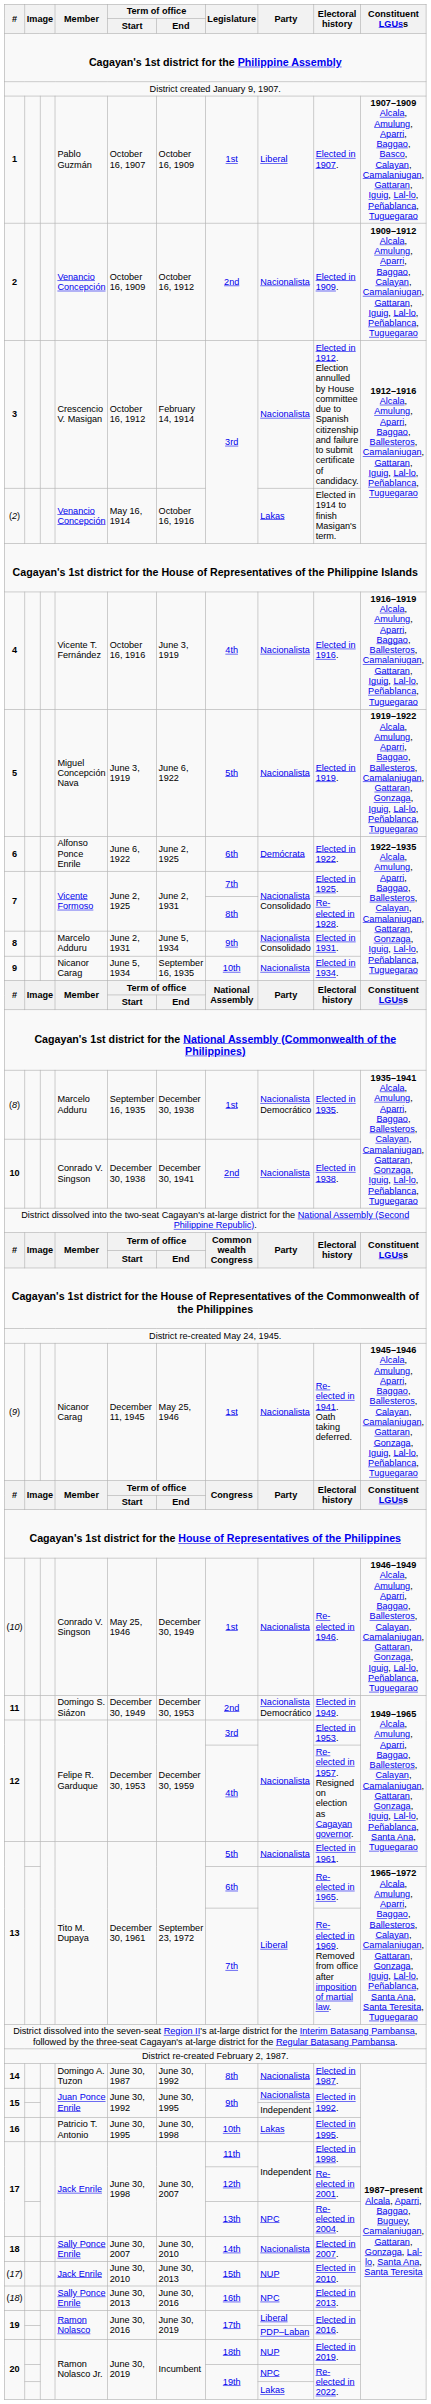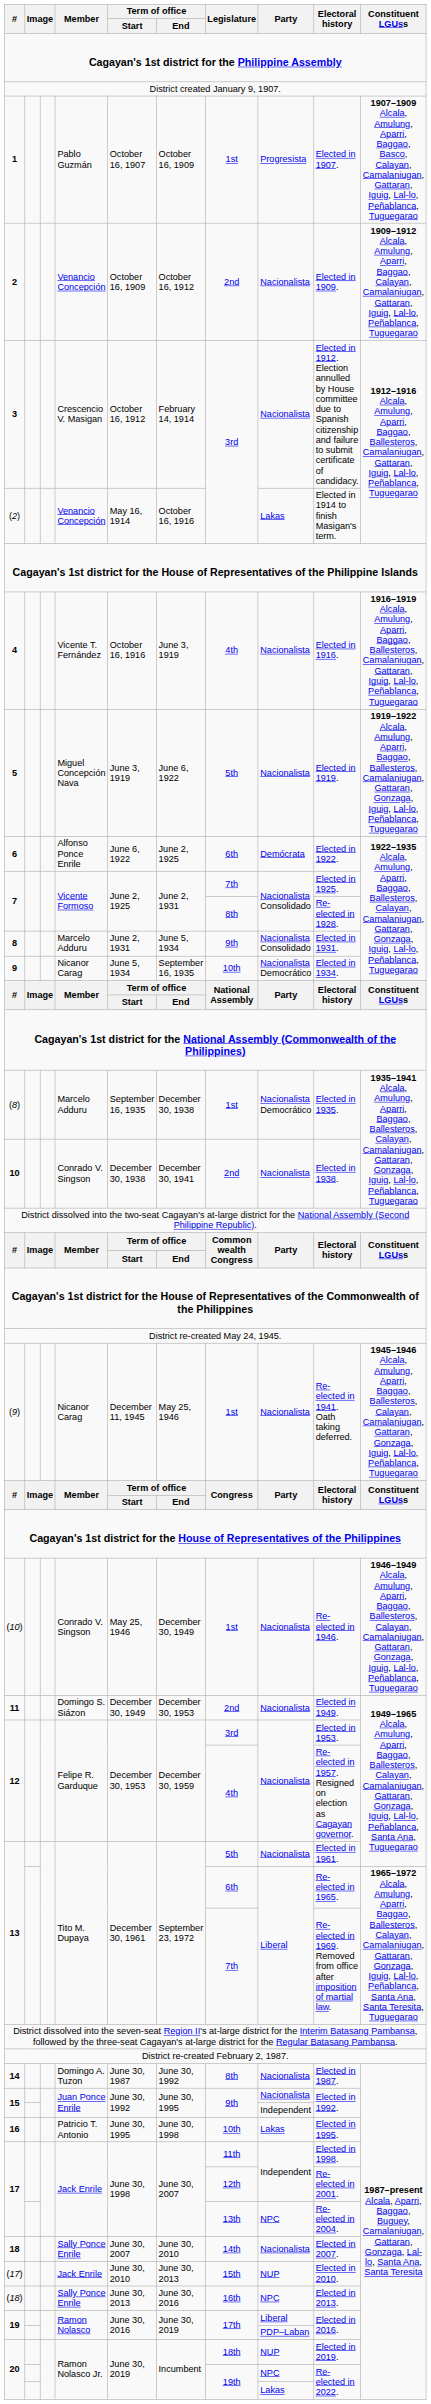(274, 159) Liberal -> (283, 159) Progresista
(285, 968) Nacionalista -> (286, 968) Nacionalista Democrático
(286, 1708) Nacionalista Democrático -> (285, 1708) Nacionalista
